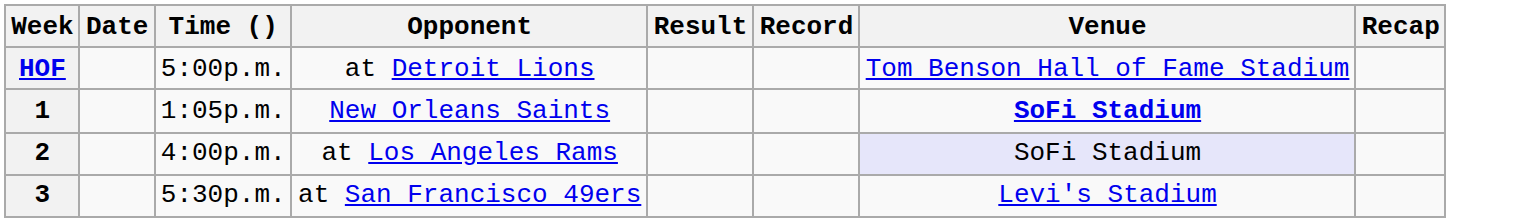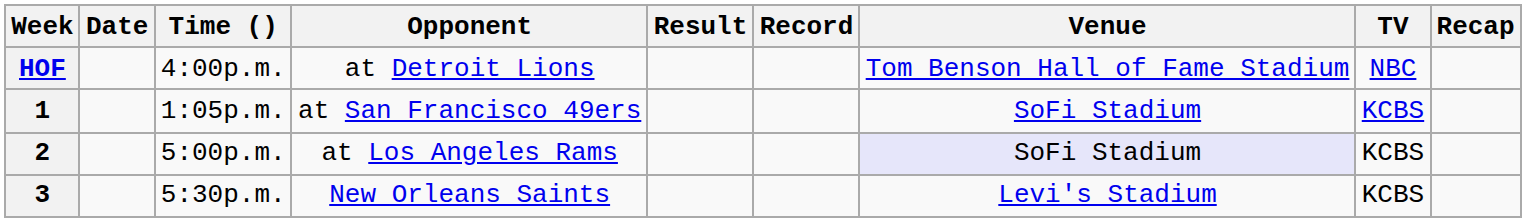+ column: (1393, 26)
(223, 69) 5:00p.m. -> (223, 69) 4:00p.m.
(470, 111) New Orleans Saints -> (470, 111) at San Francisco 49ers
(1108, 111) bold -> (1108, 111) normal
(223, 153) 4:00p.m. -> (223, 153) 5:00p.m.
(470, 196) at San Francisco 49ers -> (470, 196) New Orleans Saints
